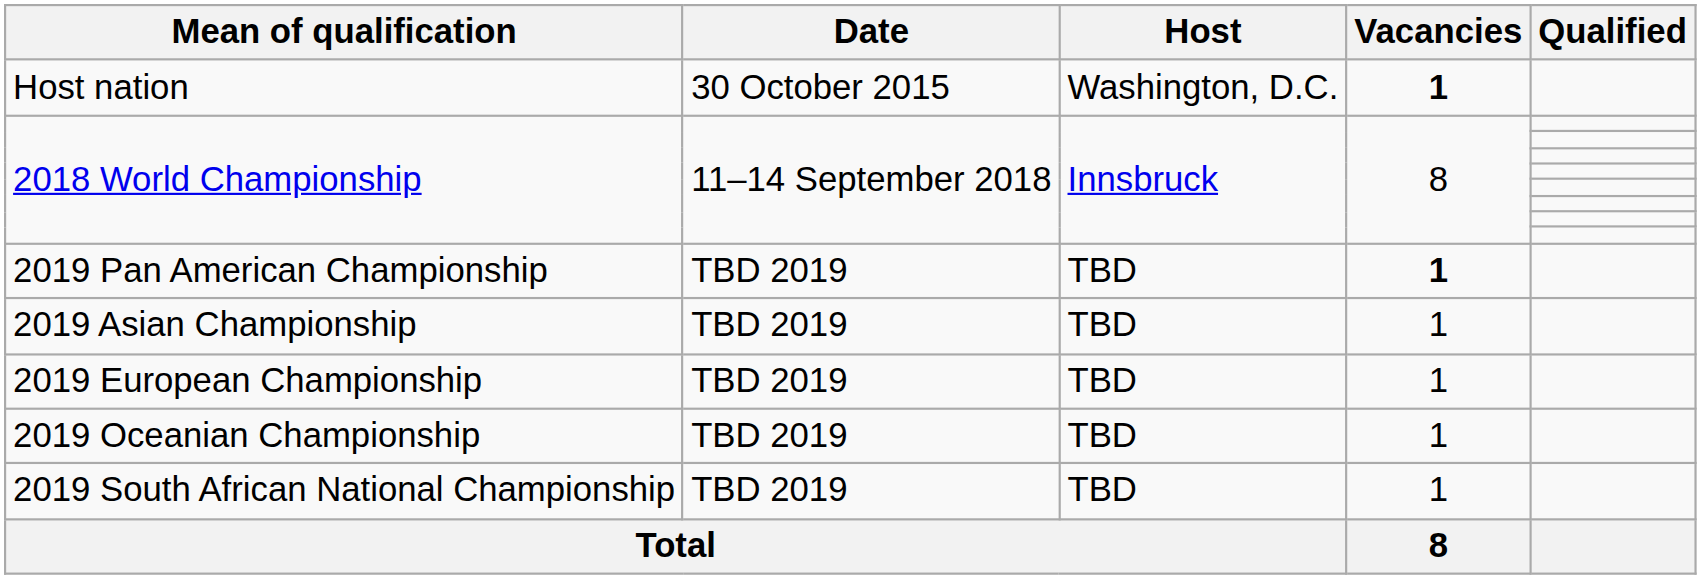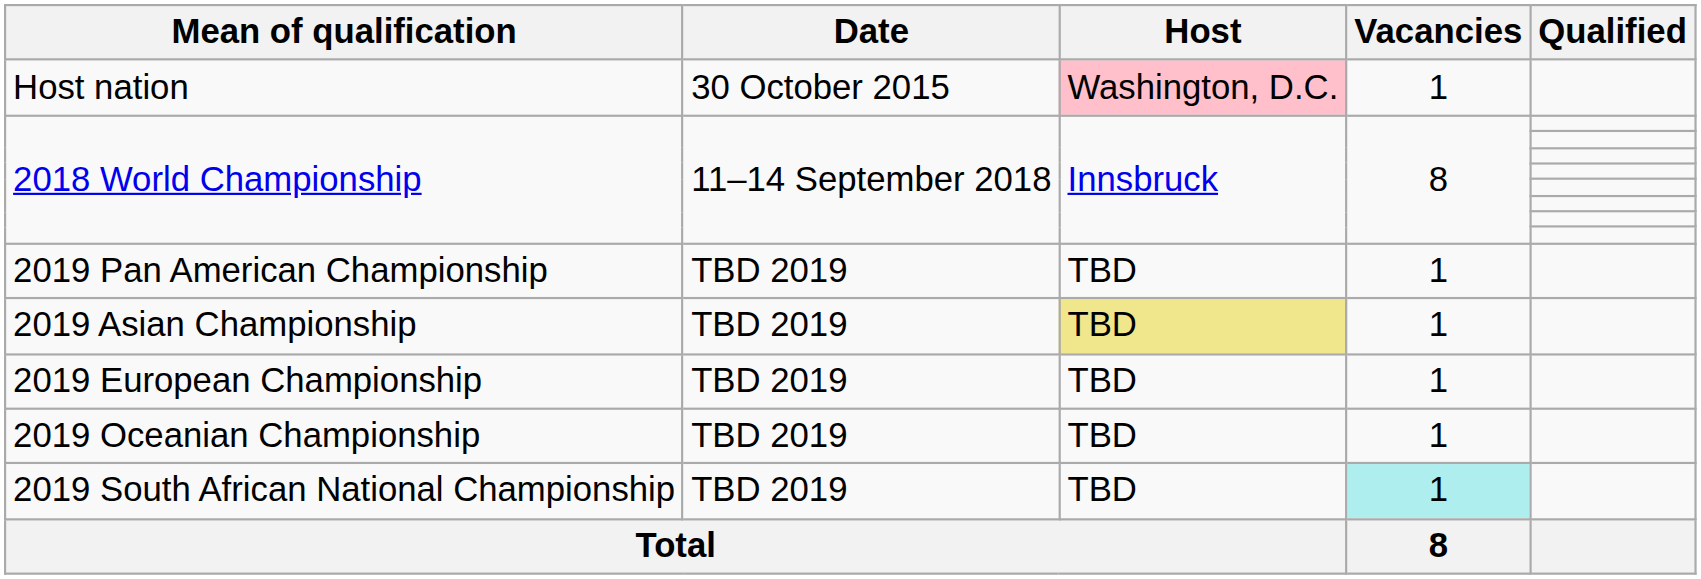(1203, 87) no background -> (1203, 87) pink background
(1438, 87) bold -> (1438, 87) normal
(1438, 270) bold -> (1438, 270) normal
(1102, 325) no background -> (1102, 325) khaki background
(1438, 490) no background -> (1438, 490) paleturquoise background
